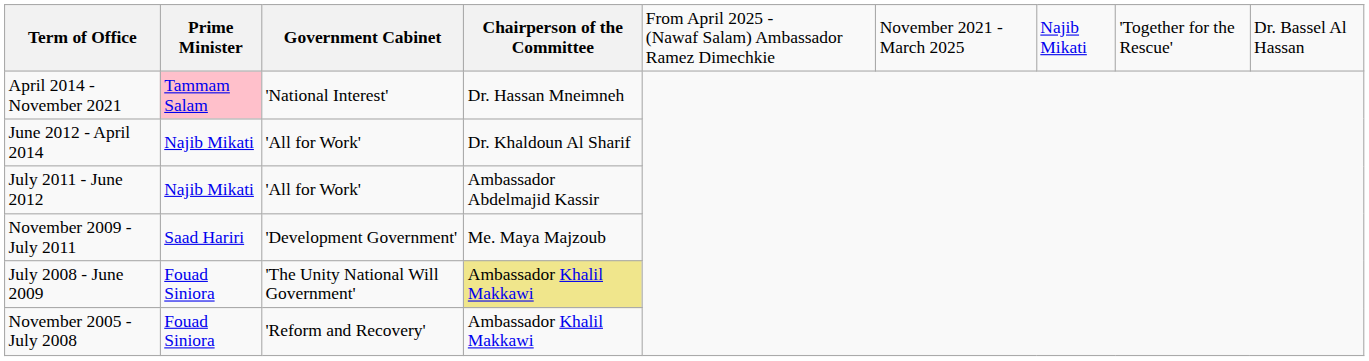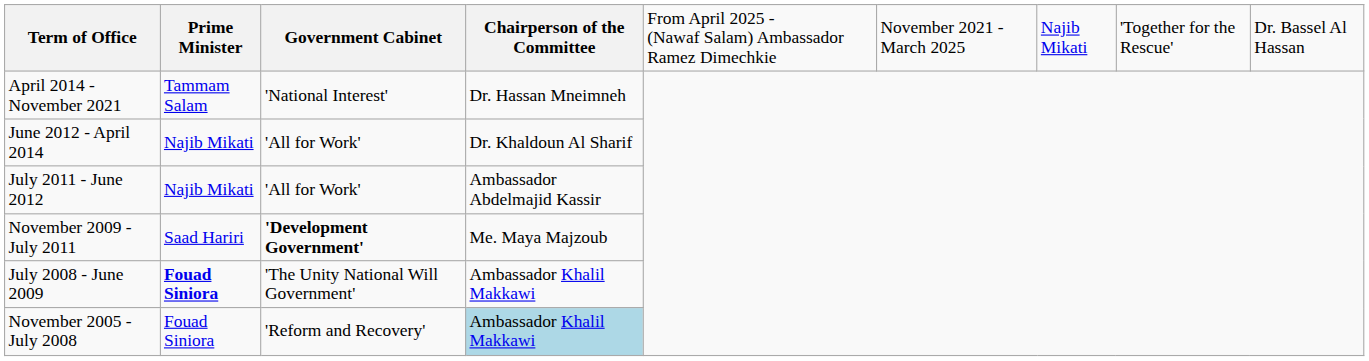(197, 95) pink background -> (197, 95) no background
(361, 236) normal -> (316, 236) bold
(189, 284) normal -> (191, 284) bold
(535, 284) khaki background -> (537, 284) no background
(535, 331) no background -> (537, 331) lightblue background
